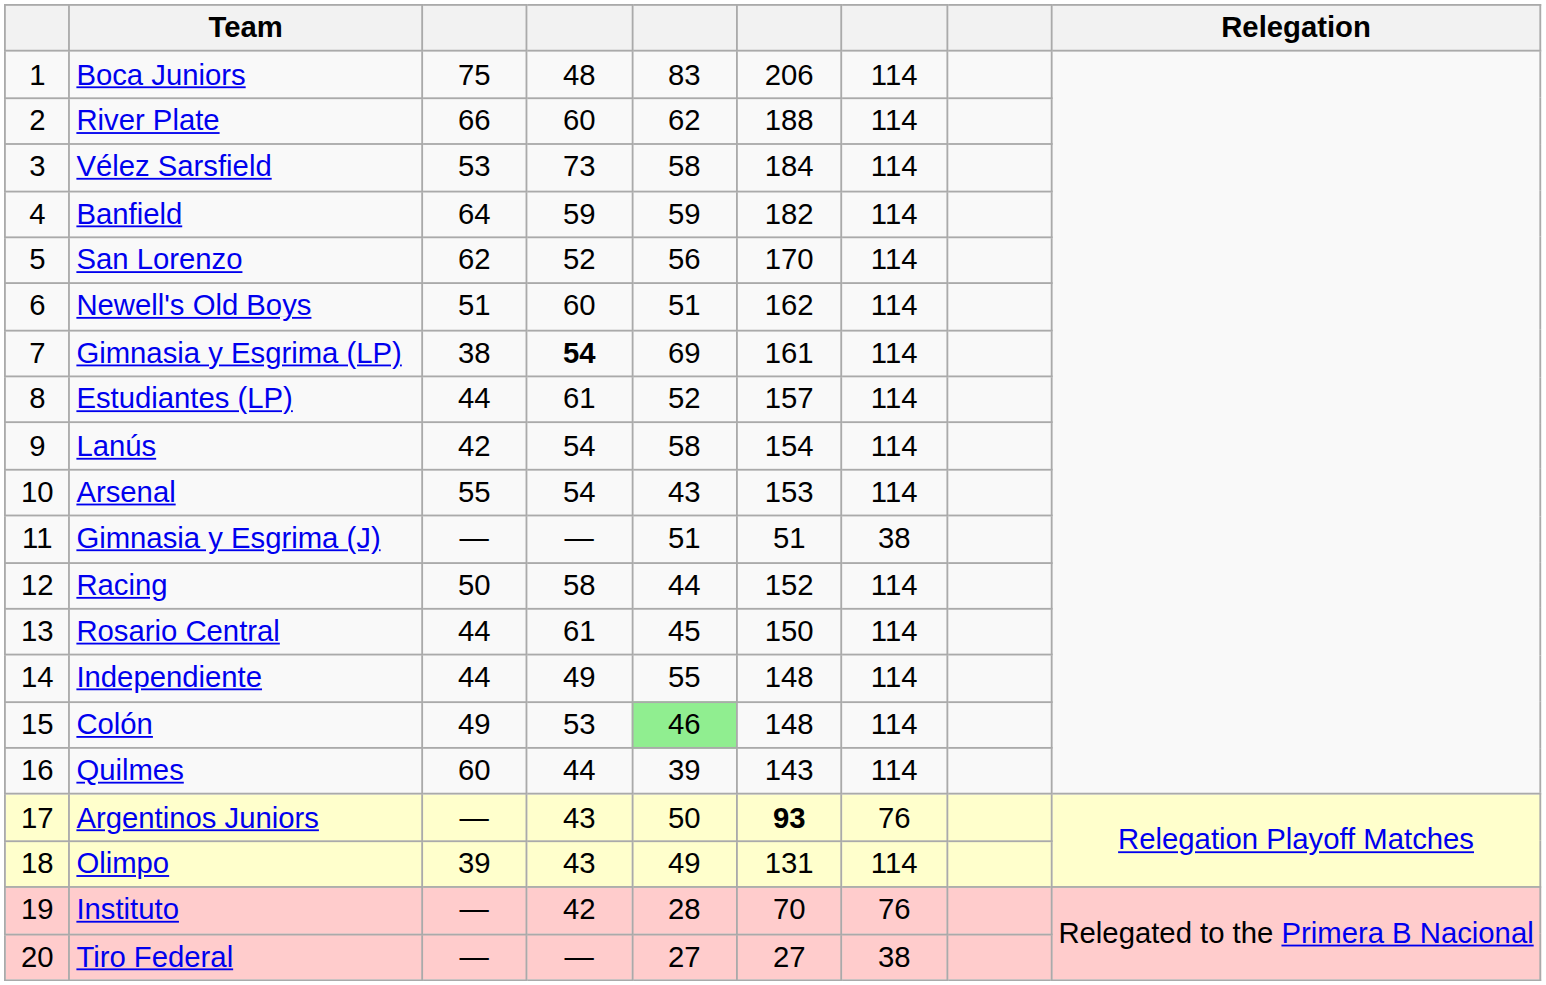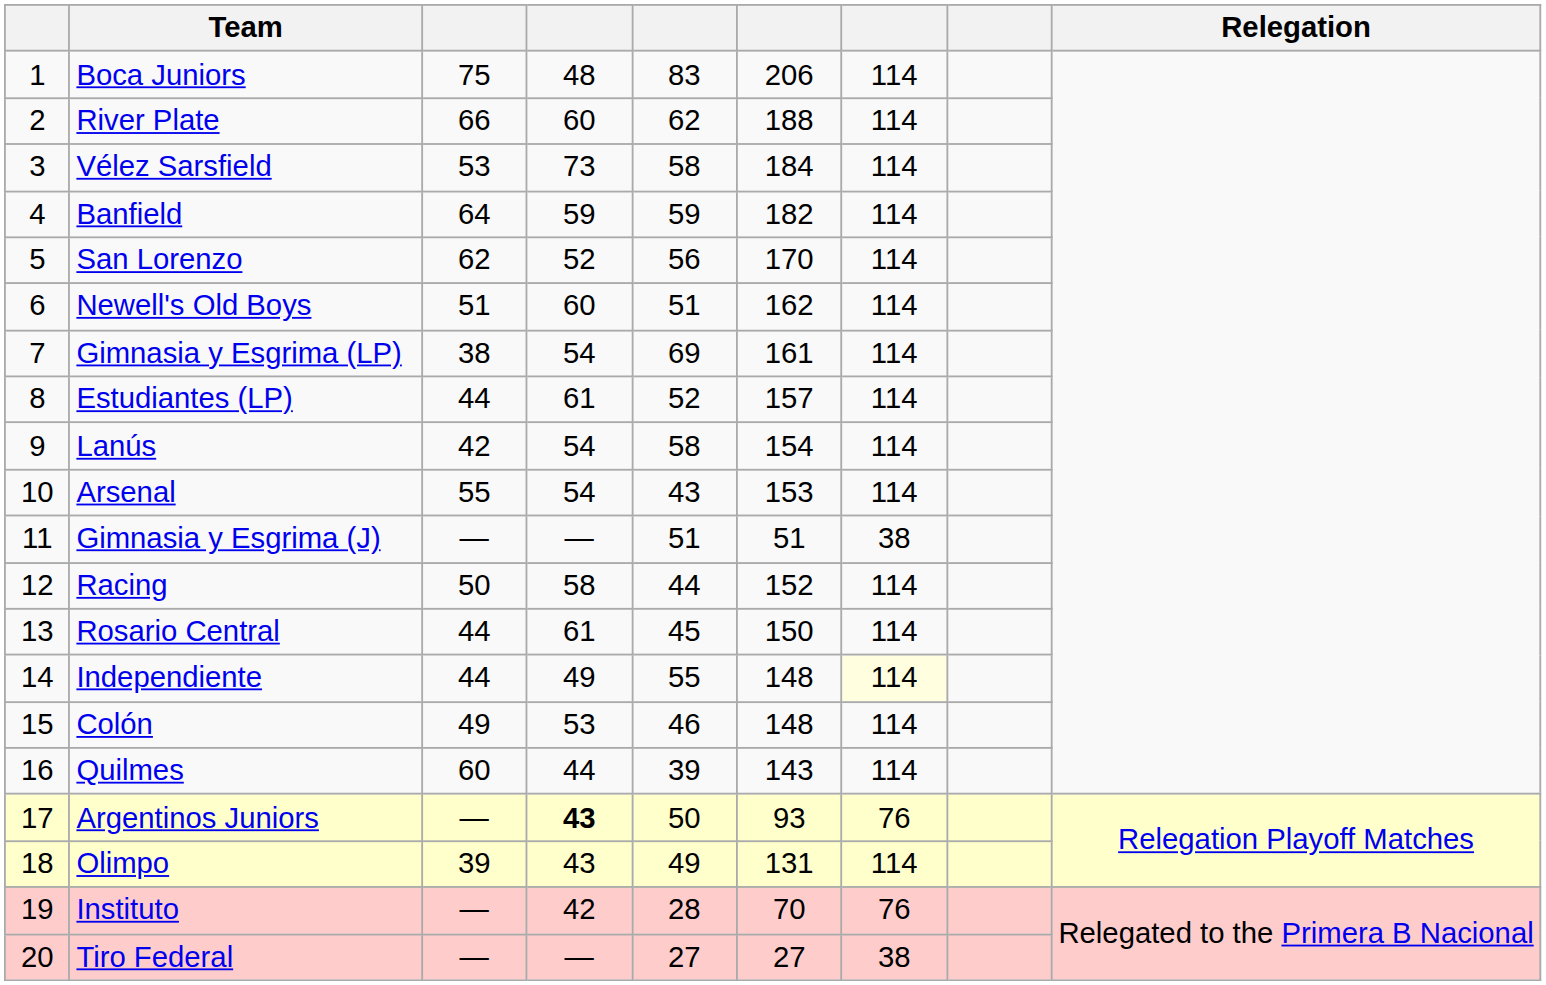(579, 352) bold -> (579, 352) normal
(894, 677) no background -> (894, 677) lightyellow background
(684, 724) lightgreen background -> (684, 724) no background
(579, 817) normal -> (579, 817) bold
(789, 817) bold -> (789, 817) normal
